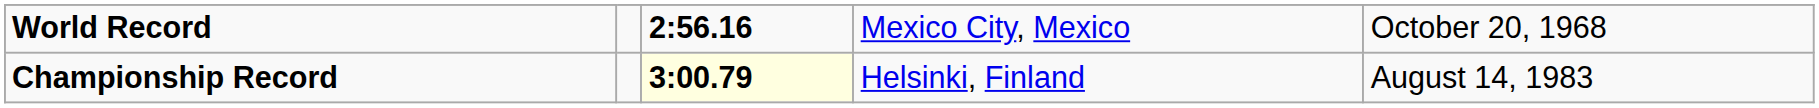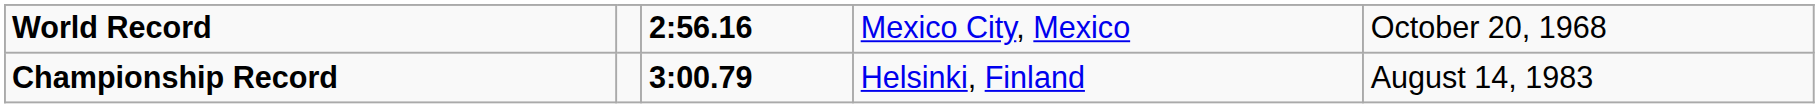(701, 77) lightyellow background -> (701, 77) no background
